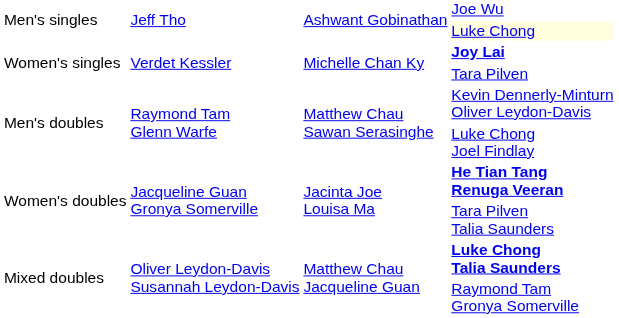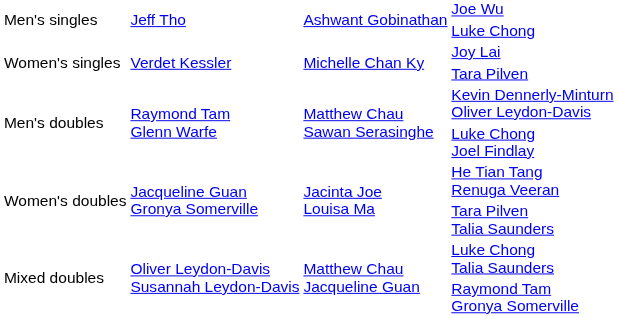(493, 30) lightyellow background -> (493, 30) no background
(478, 52) bold -> (476, 52) normal
(507, 181) bold -> (505, 181) normal
(506, 258) bold -> (503, 258) normal
